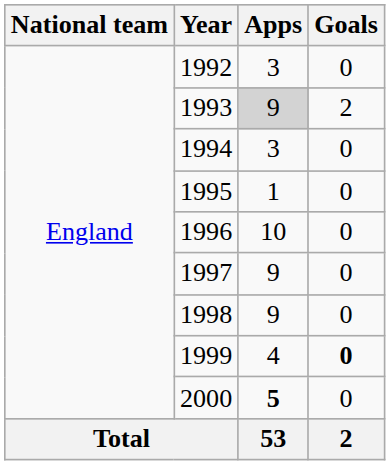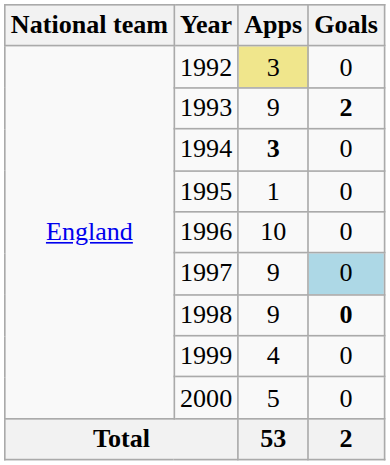(273, 66) no background -> (273, 66) khaki background
(273, 107) lightgrey background -> (273, 107) no background
(346, 107) normal -> (346, 107) bold
(273, 149) normal -> (273, 149) bold
(346, 273) no background -> (346, 273) lightblue background
(346, 314) normal -> (346, 314) bold
(346, 356) bold -> (346, 356) normal
(273, 397) bold -> (273, 397) normal
